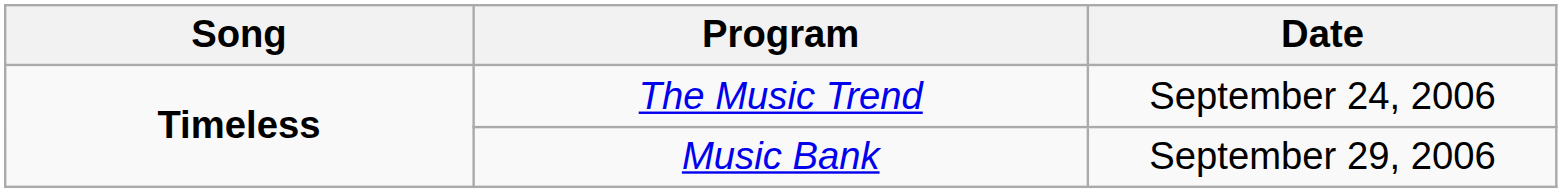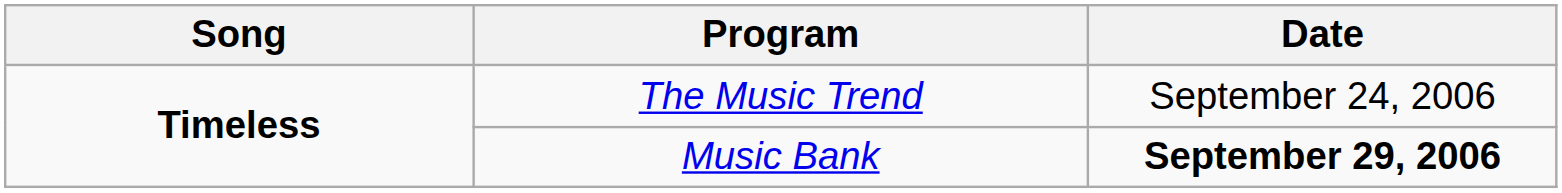(1323, 156) normal -> (1323, 156) bold
